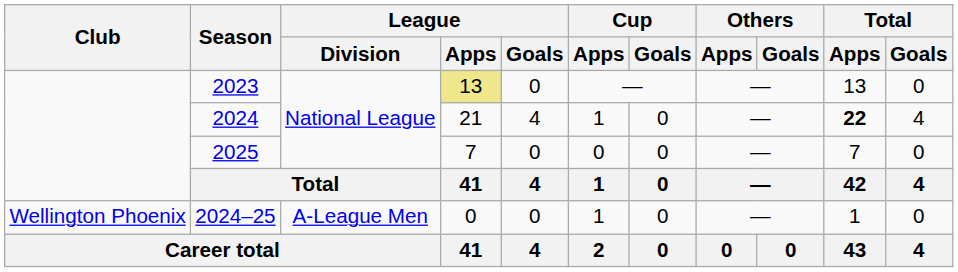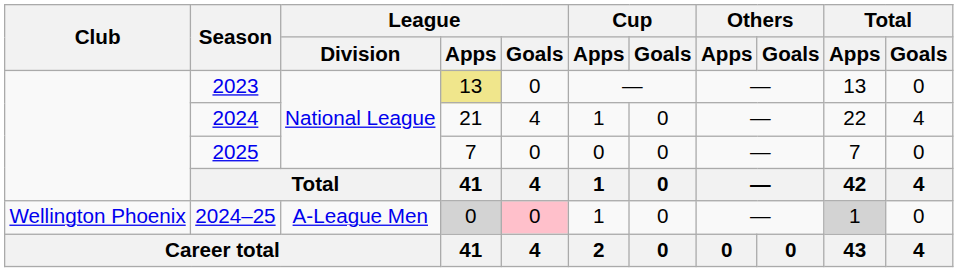(855, 119) bold -> (855, 119) normal
(471, 217) no background -> (471, 217) lightgrey background
(535, 217) no background -> (535, 217) pink background
(855, 217) no background -> (855, 217) lightgrey background
